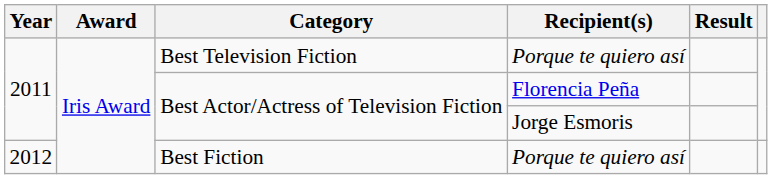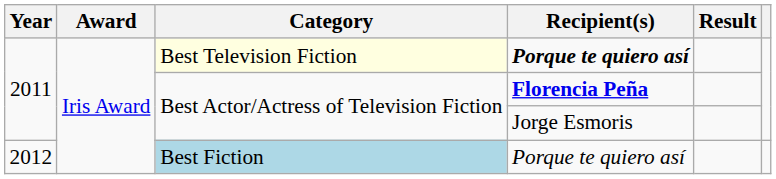(259, 55) no background -> (259, 55) lightyellow background
(599, 55) normal -> (600, 55) bold
(576, 88) normal -> (580, 88) bold
(212, 156) no background -> (212, 156) lightblue background
